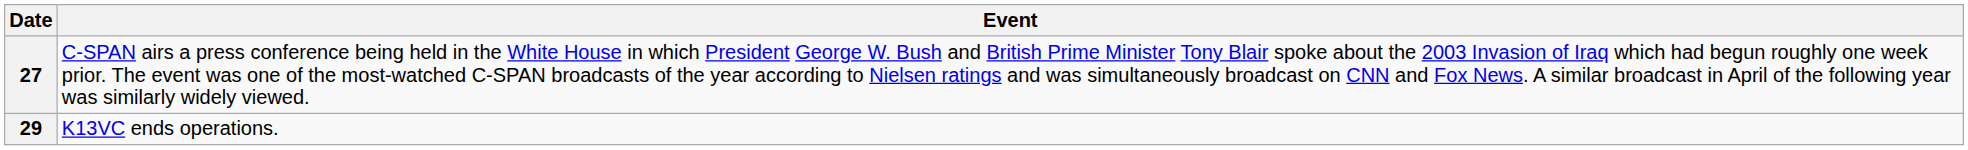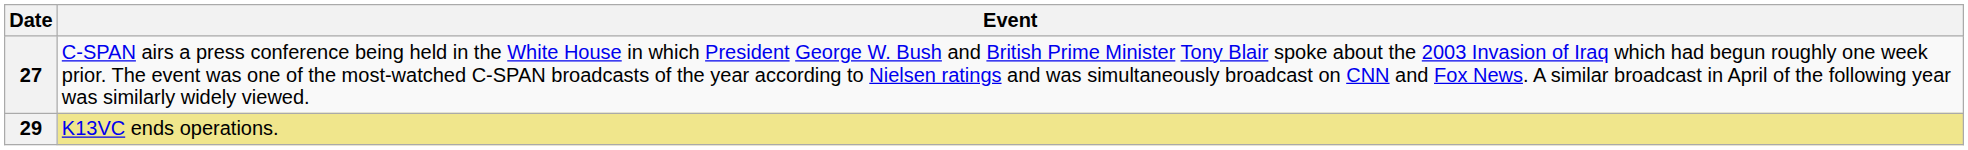(170, 128) no background -> (170, 128) khaki background
